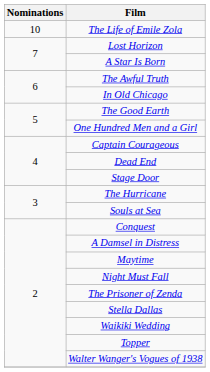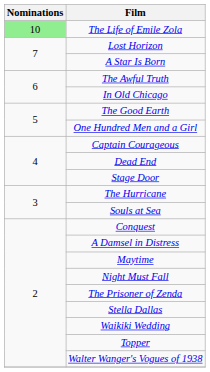(35, 29) no background -> (35, 29) lightgreen background
